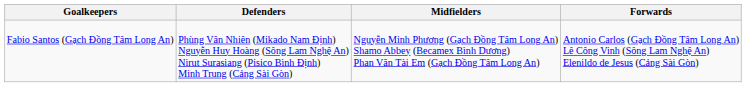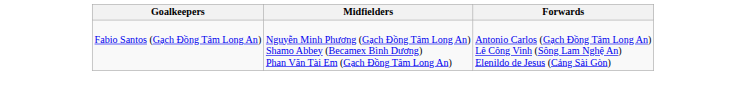- column: (264, 12)
